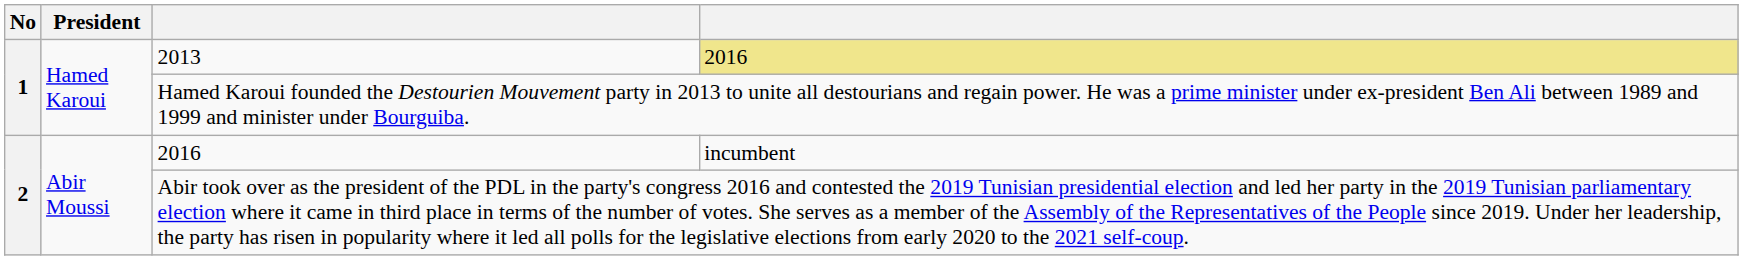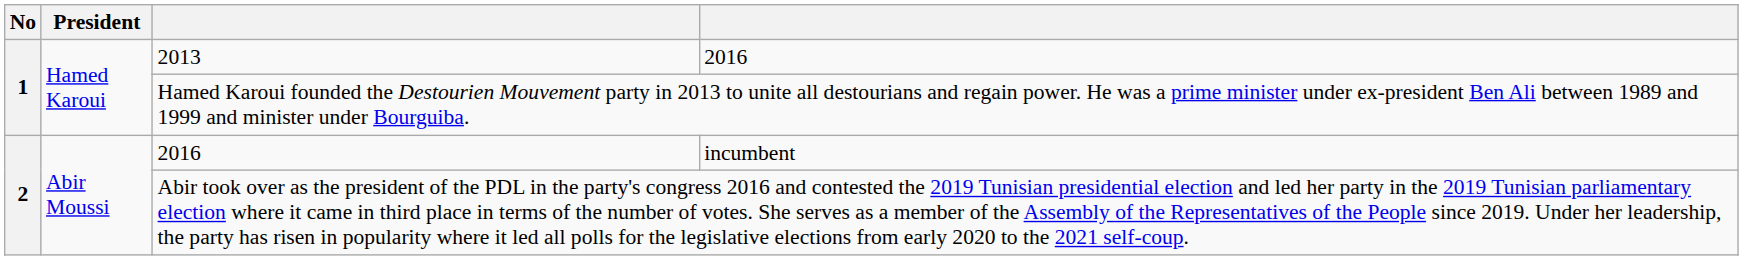(726, 56) khaki background -> (726, 56) no background
